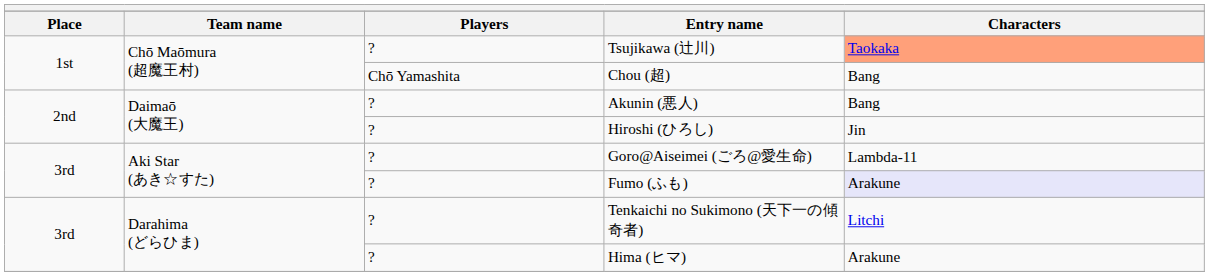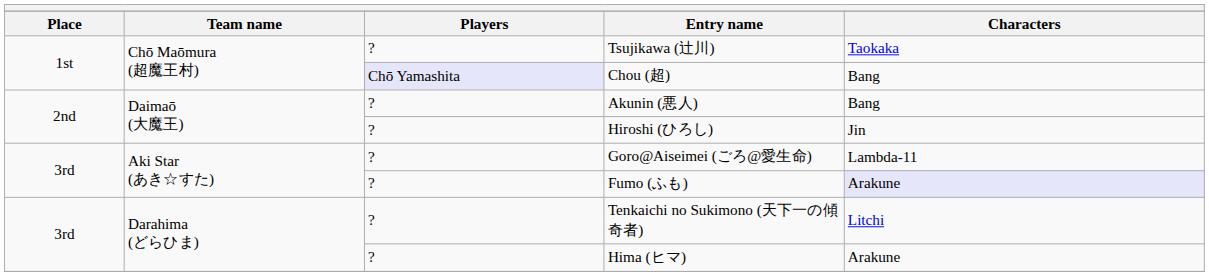(873, 49) lightsalmon background -> (873, 49) no background
(414, 76) no background -> (414, 76) lavender background
